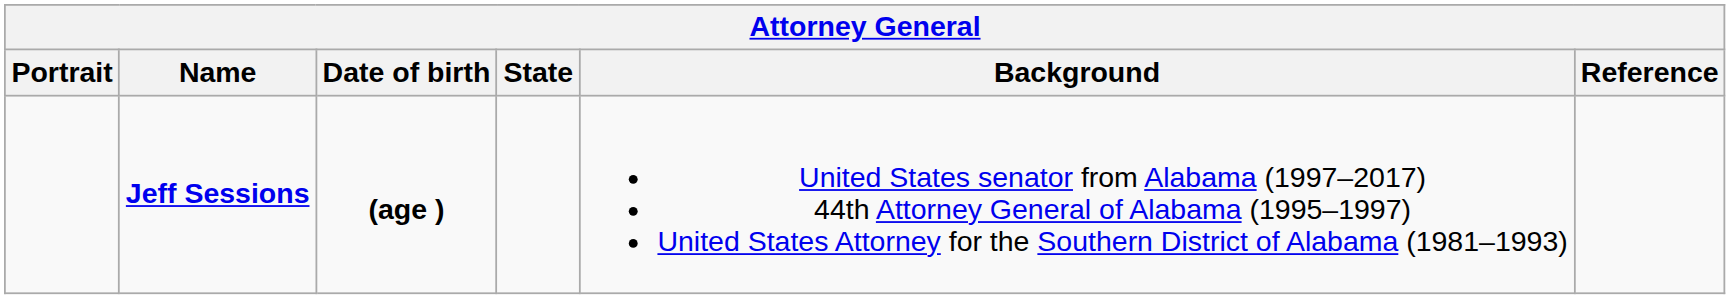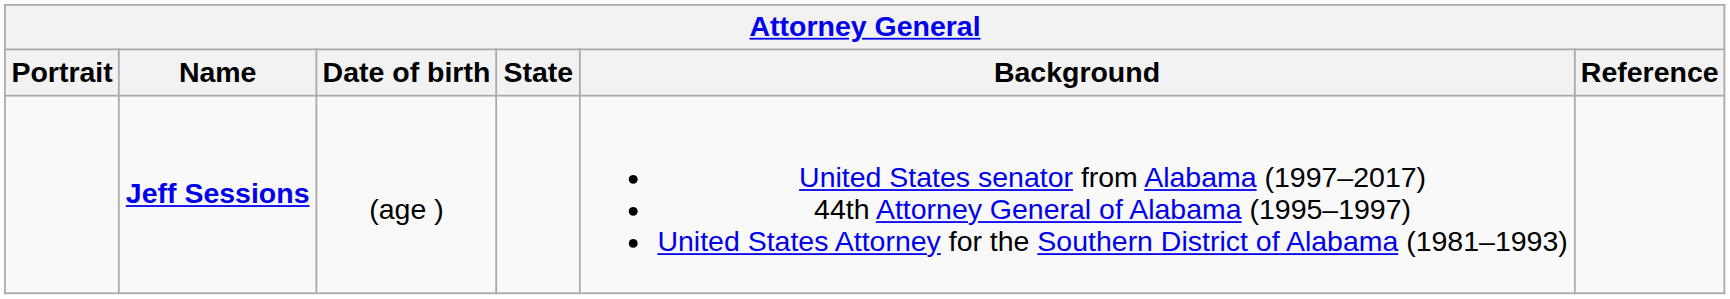(406, 209) bold -> (406, 209) normal
